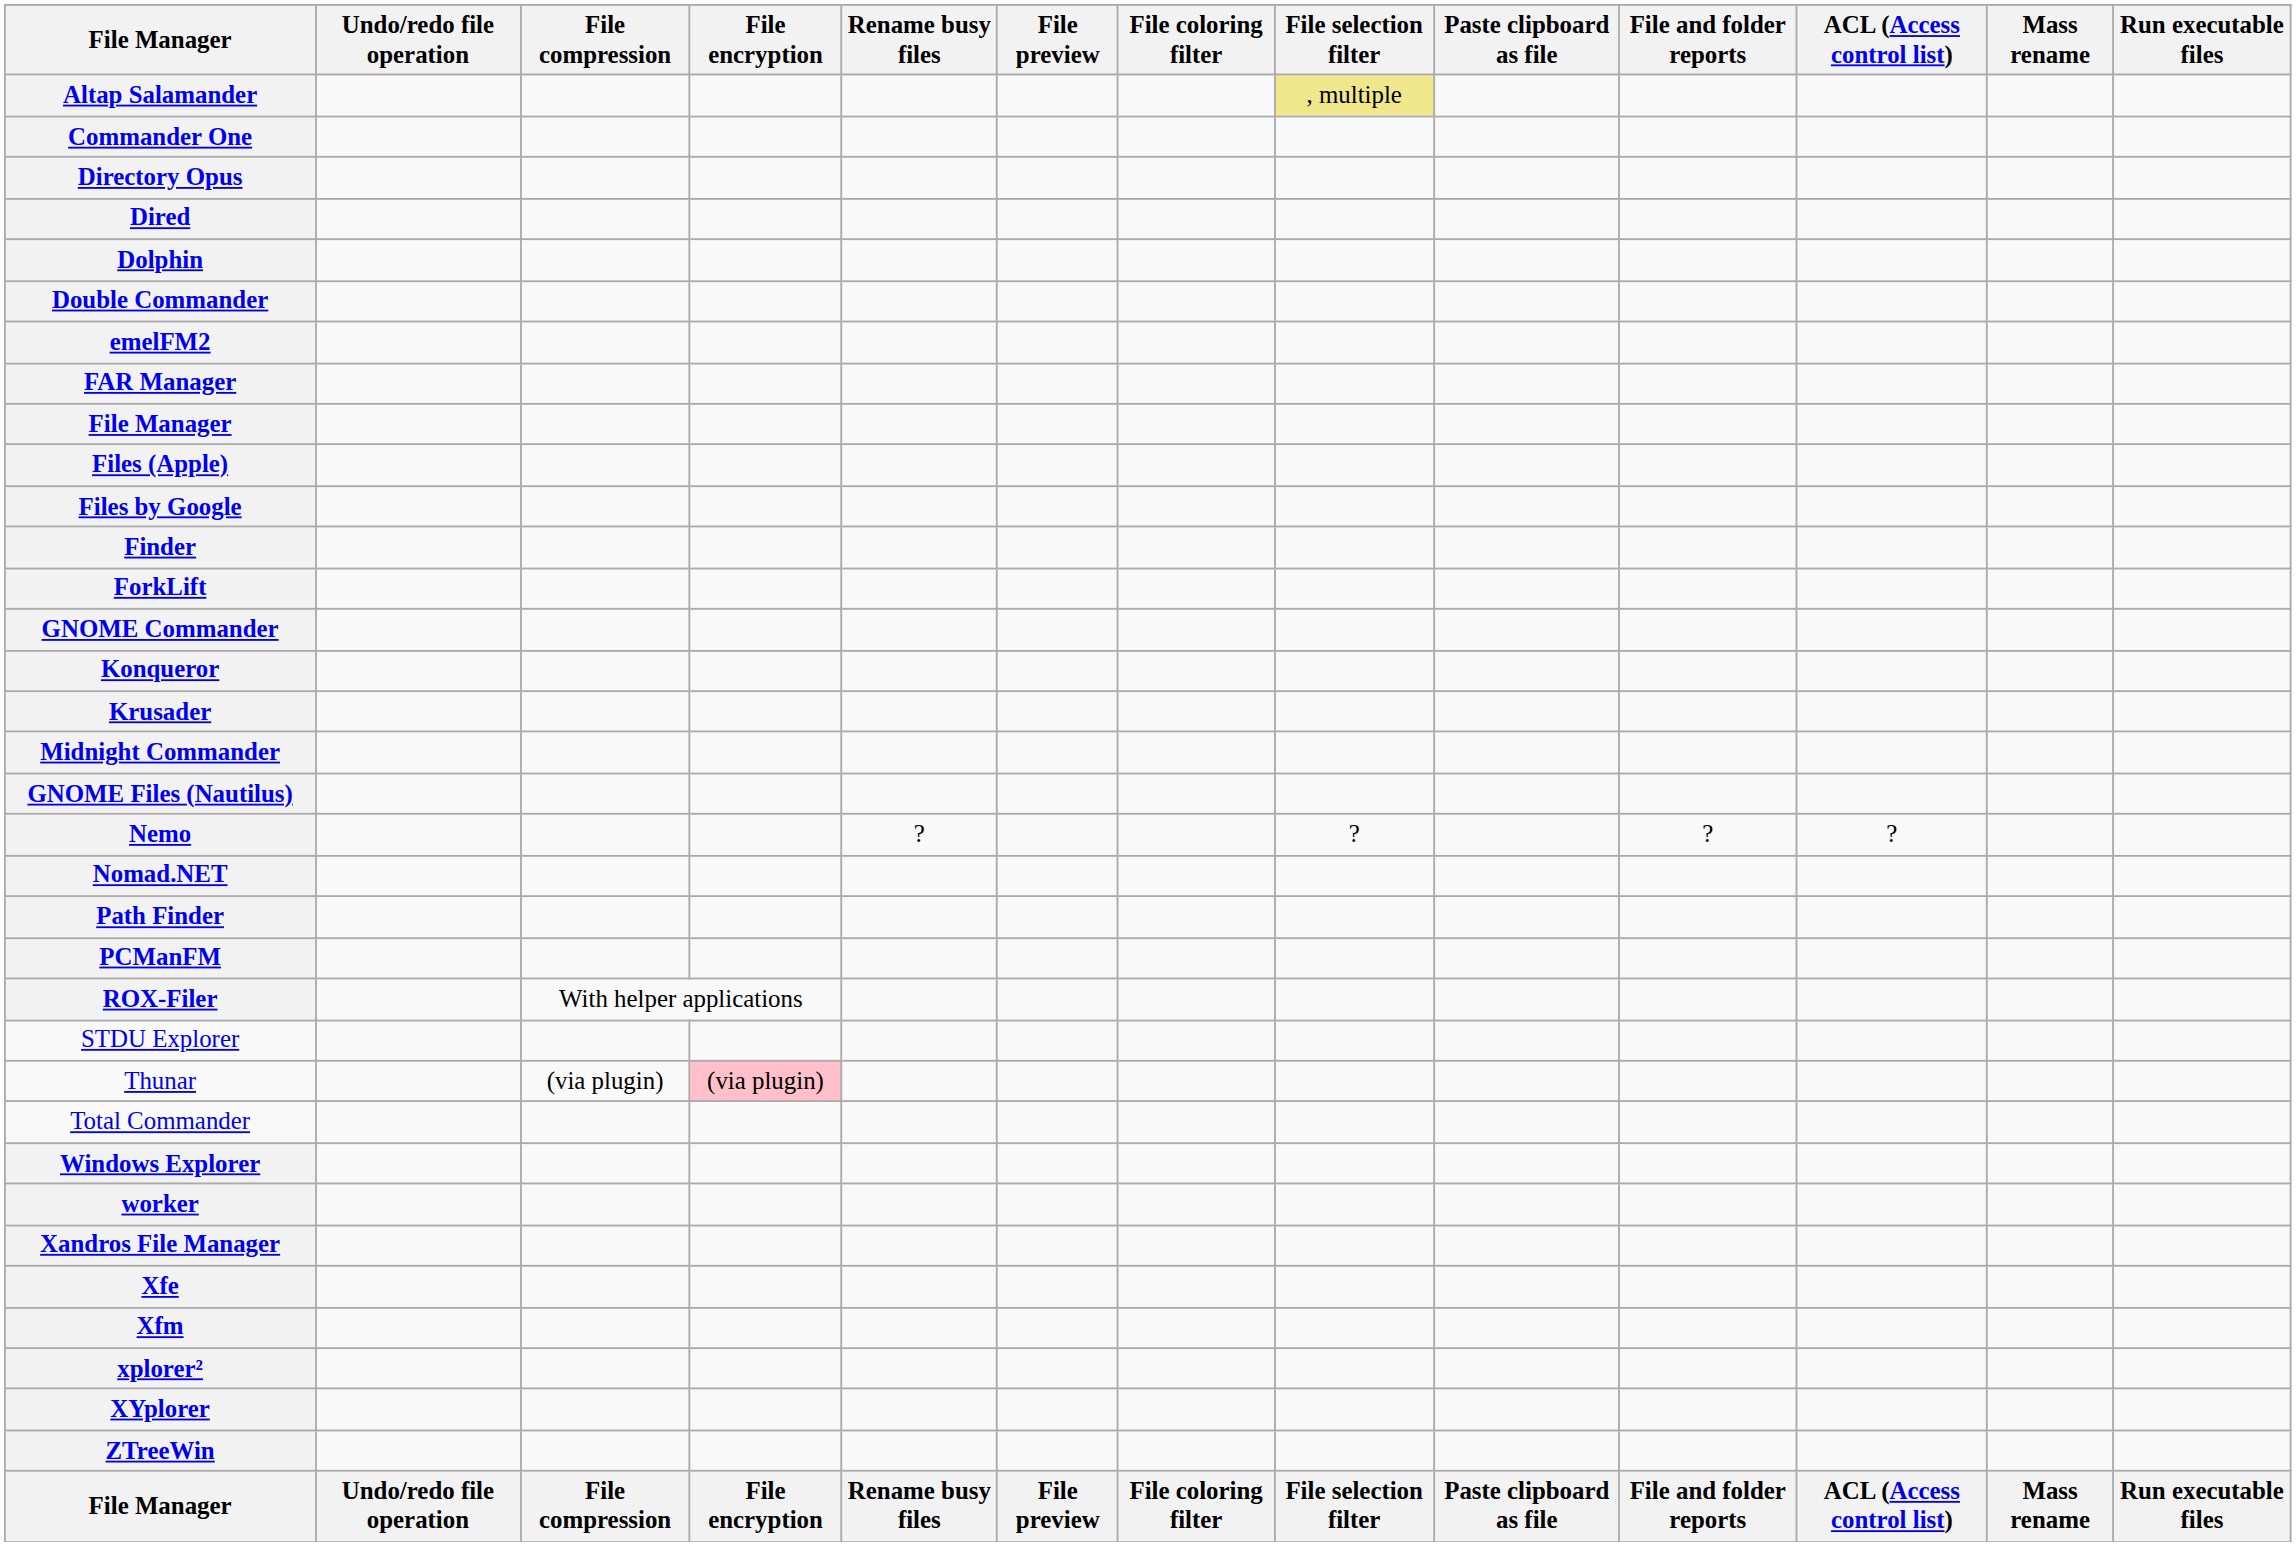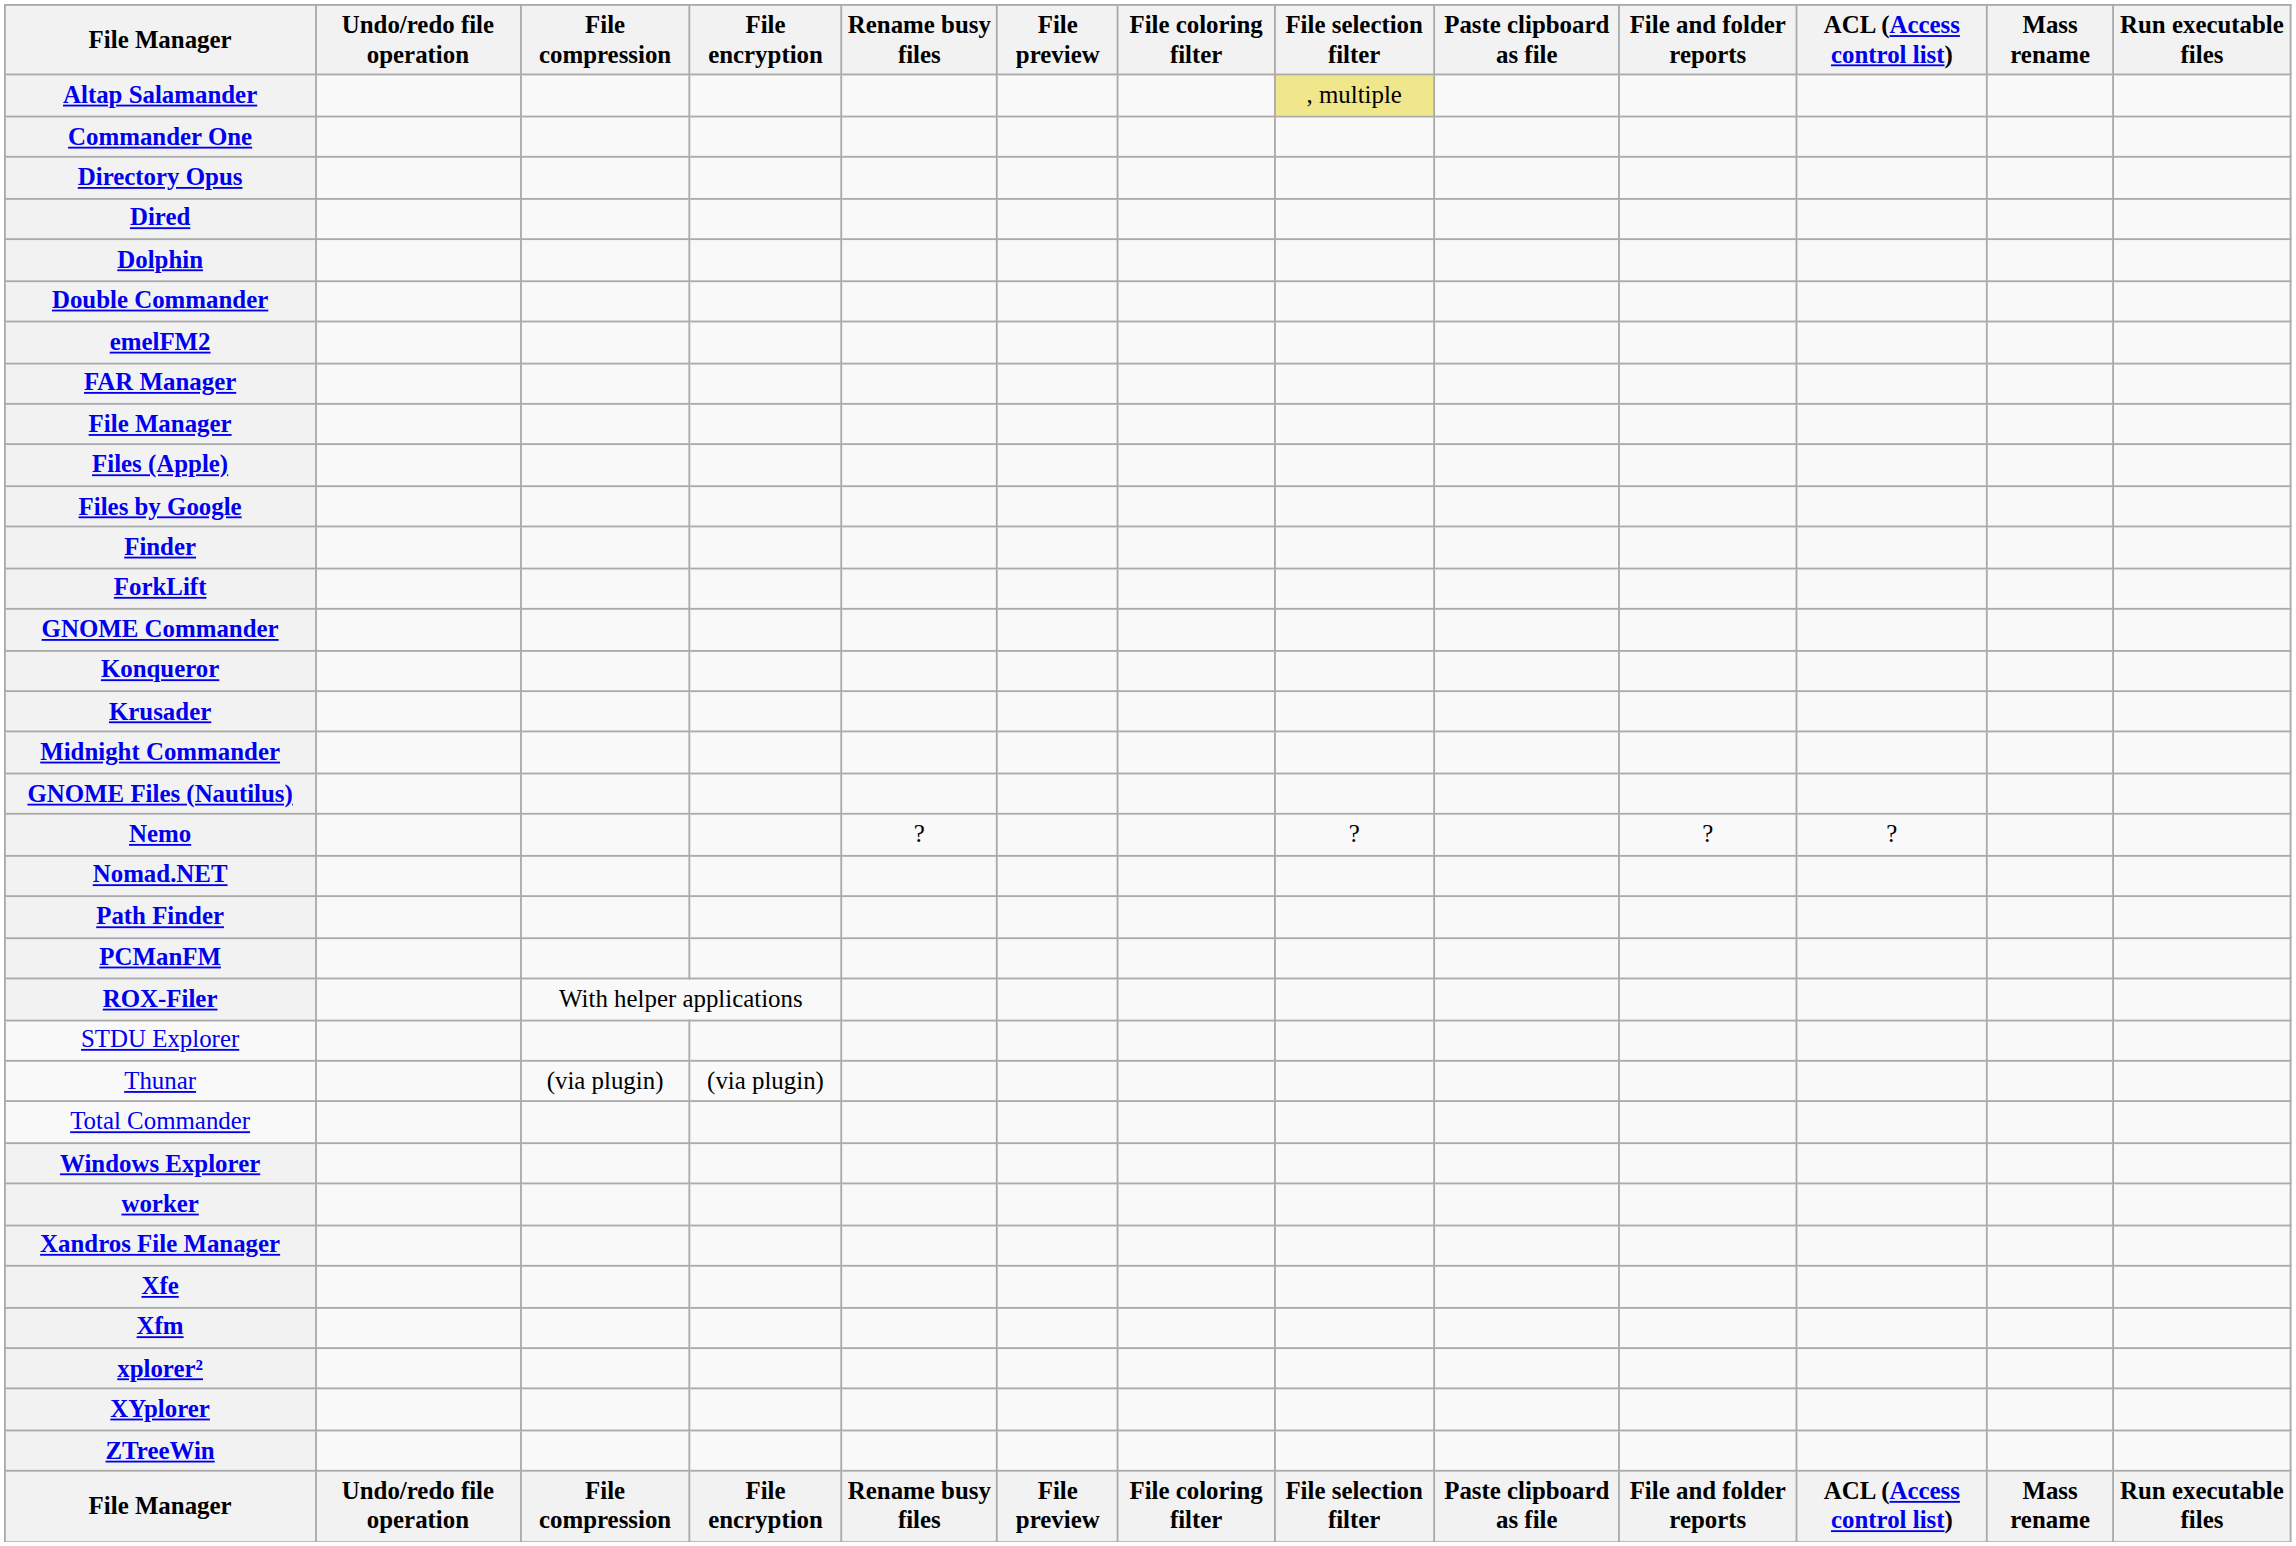(766, 1080) pink background -> (766, 1080) no background
